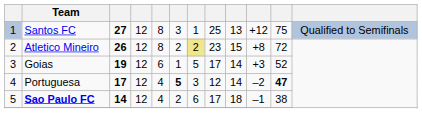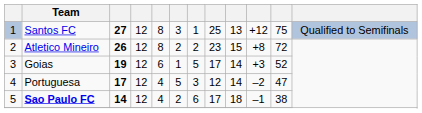(196, 47) khaki background -> (196, 47) no background
(178, 82) bold -> (178, 82) normal
(281, 82) bold -> (281, 82) normal
